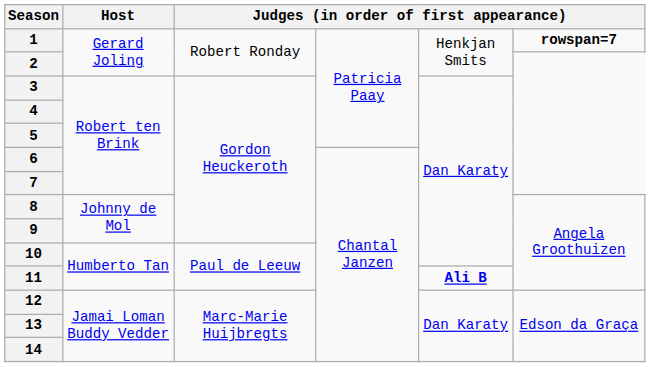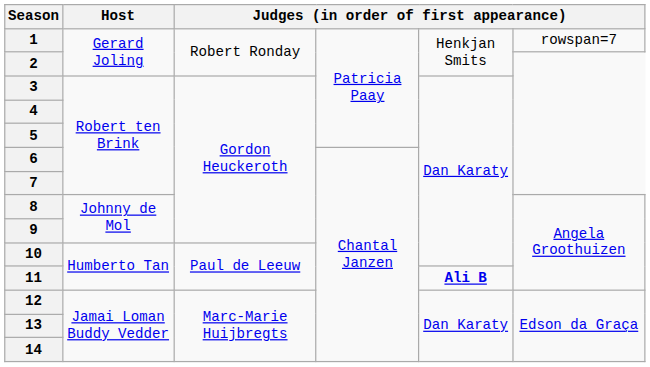(579, 40) bold -> (579, 40) normal
